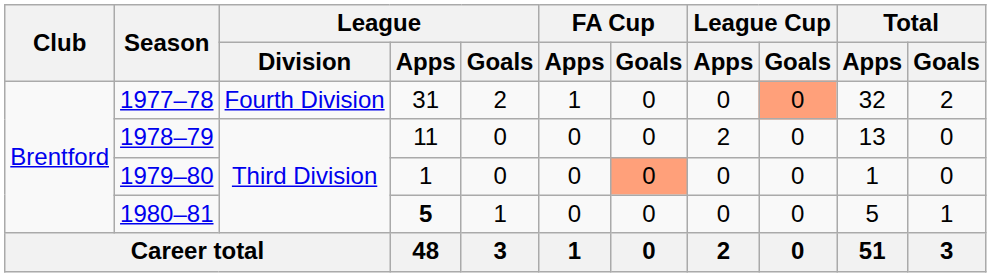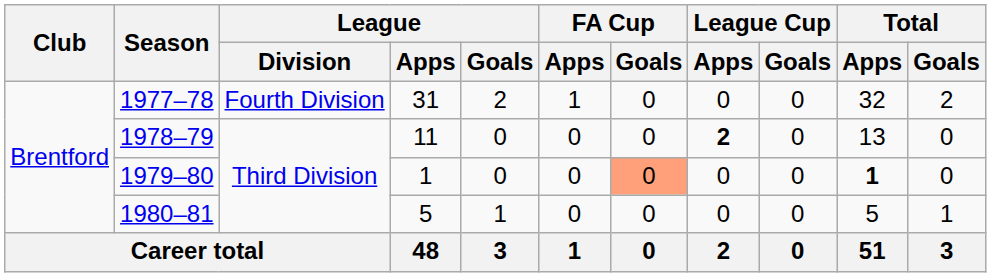(798, 99) lightsalmon background -> (798, 99) no background
(723, 137) normal -> (723, 137) bold
(872, 175) normal -> (872, 175) bold
(426, 213) bold -> (426, 213) normal
